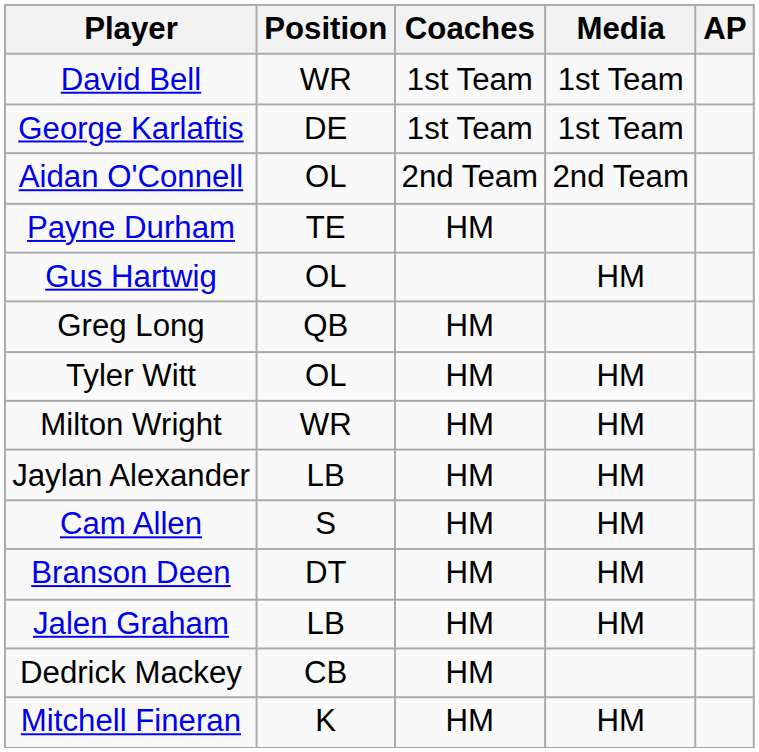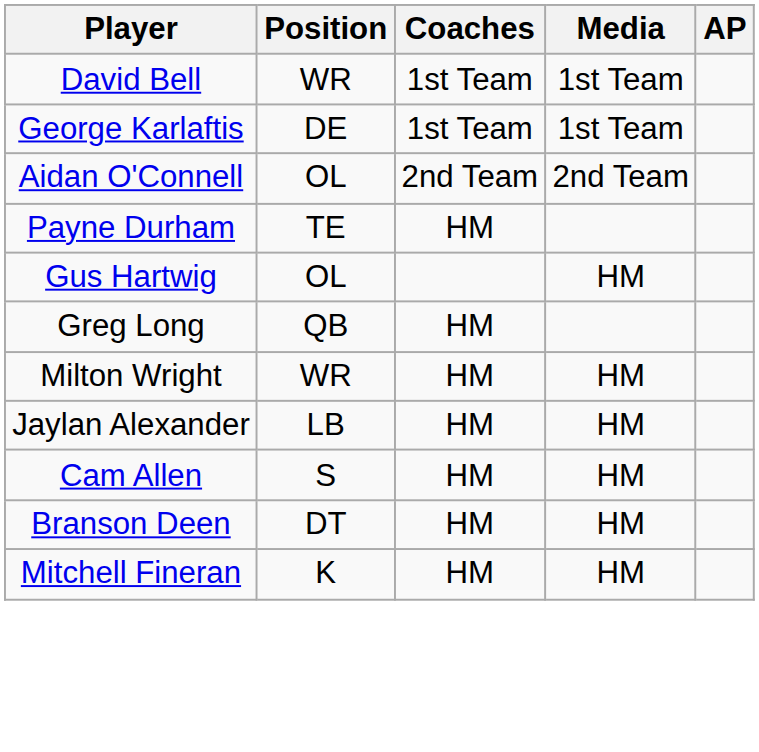- row: (131, 375)
- row: (131, 623)
- row: (131, 672)
